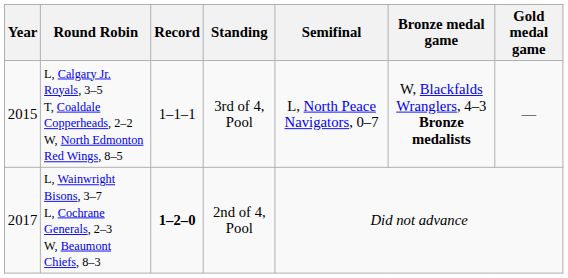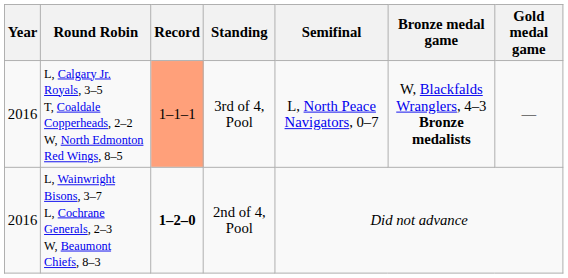(23, 114) 2015 -> (23, 114) 2016
(177, 114) no background -> (177, 114) lightsalmon background
(23, 220) 2017 -> (23, 220) 2016
